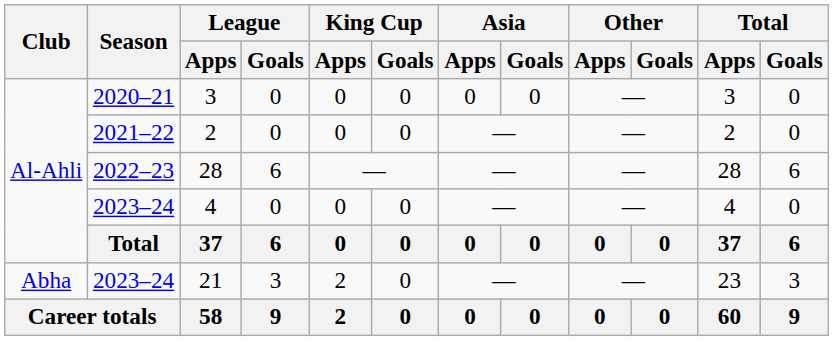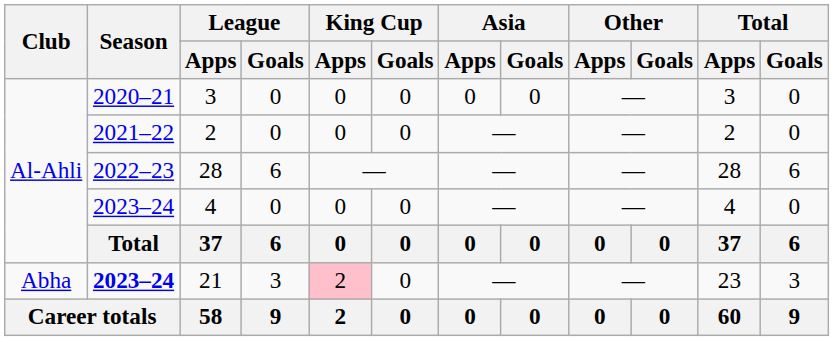(134, 280) normal -> (134, 280) bold
(340, 280) no background -> (340, 280) pink background
